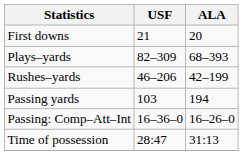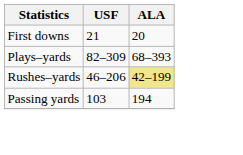(209, 77) no background -> (151, 77) khaki background
- row: (69, 119)
- row: (58, 139)
